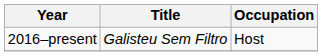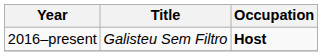(249, 39) normal -> (250, 39) bold
